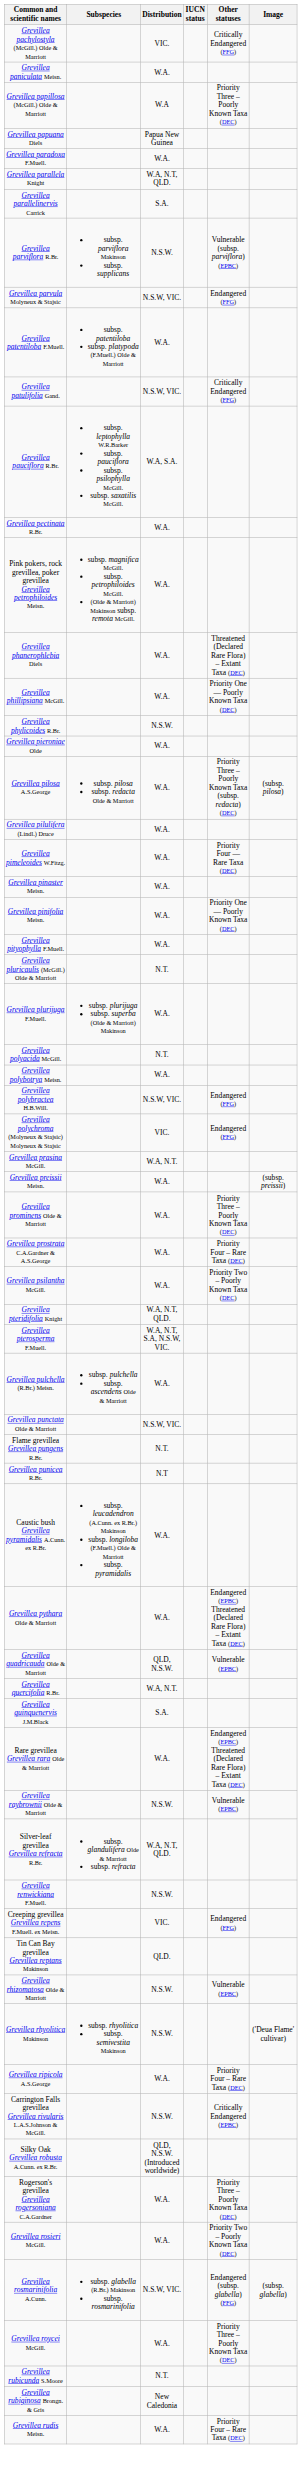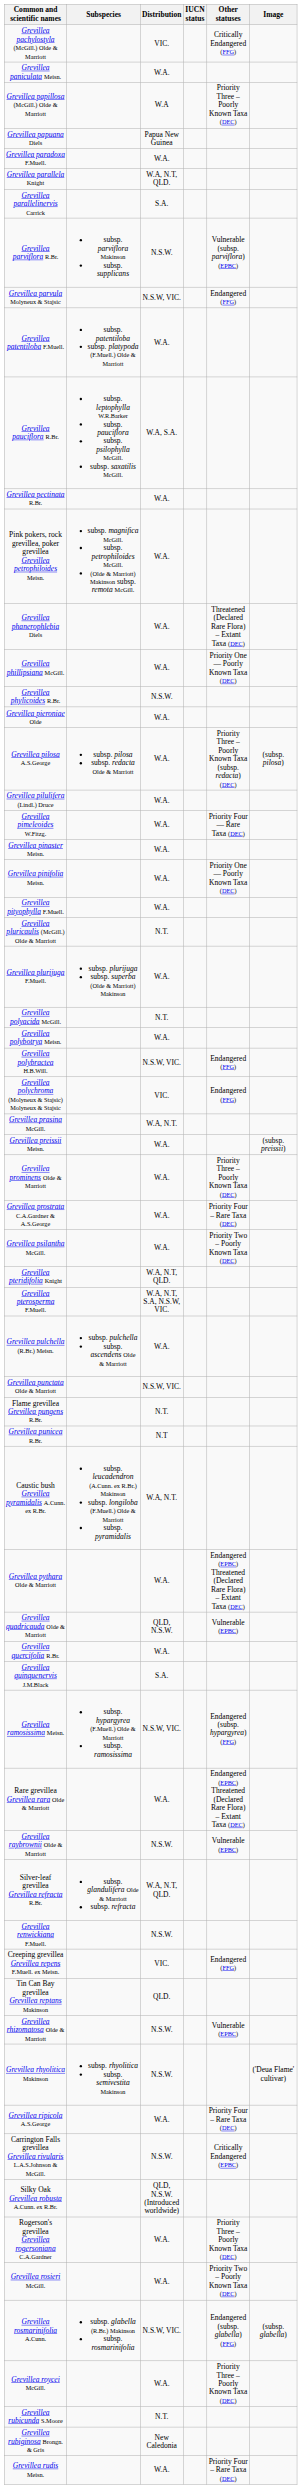- row: (36, 391)
(162, 1535) W.A. -> (162, 1498) W.A, N.T.
(162, 1688) W.A, N.T. -> (162, 1651) W.A.
+ row: (36, 1729)
